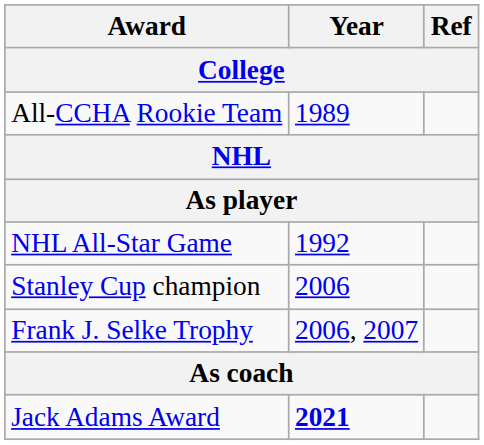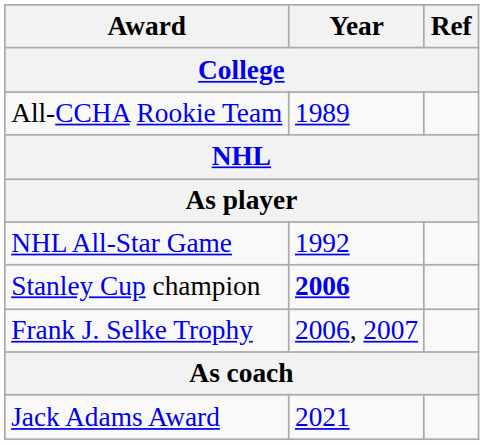(322, 286) normal -> (322, 286) bold
(322, 416) bold -> (322, 416) normal
